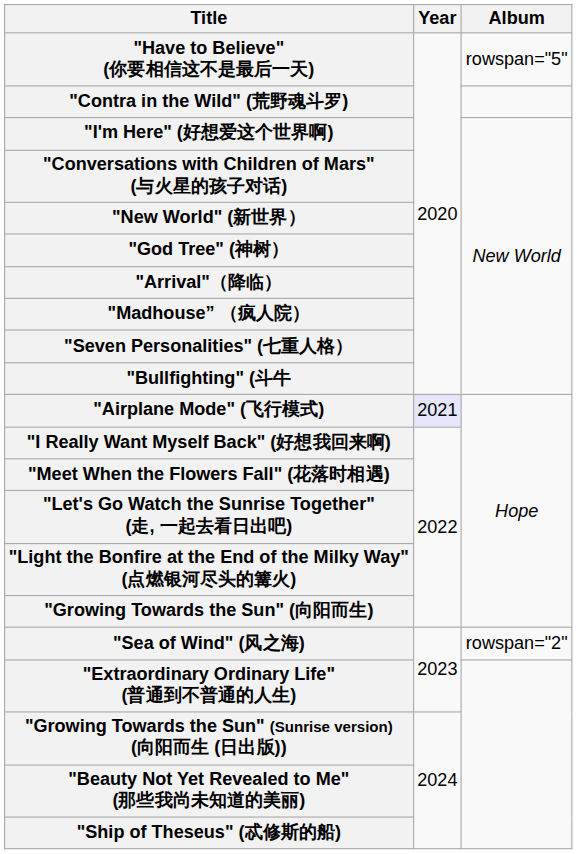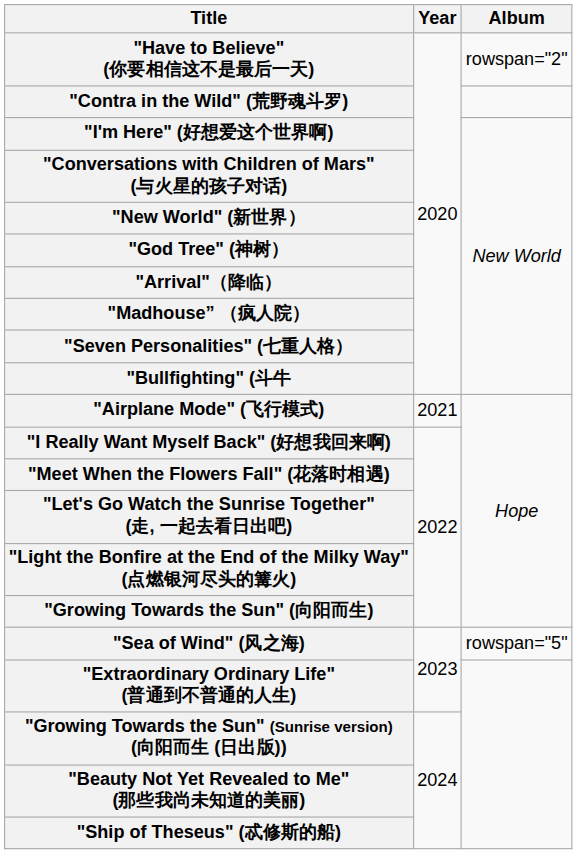(517, 59) rowspan="5" -> (517, 59) rowspan="2"
(437, 410) lavender background -> (437, 410) no background
(517, 643) rowspan="2" -> (517, 643) rowspan="5"
